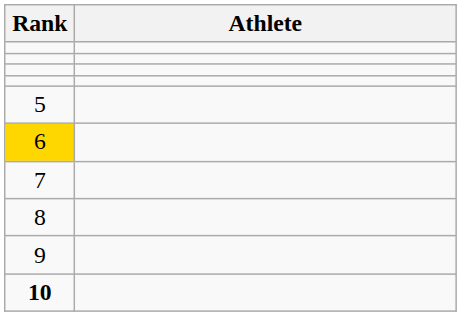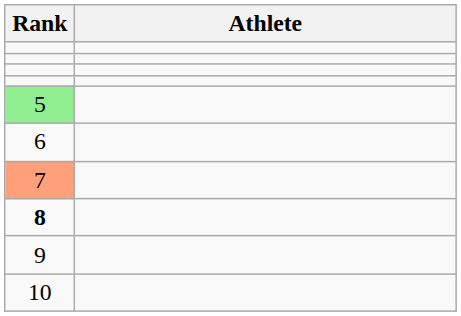(40, 104) no background -> (40, 104) lightgreen background
(40, 142) gold background -> (40, 142) no background
(40, 179) no background -> (40, 179) lightsalmon background
(40, 217) normal -> (40, 217) bold
(40, 292) bold -> (40, 292) normal
